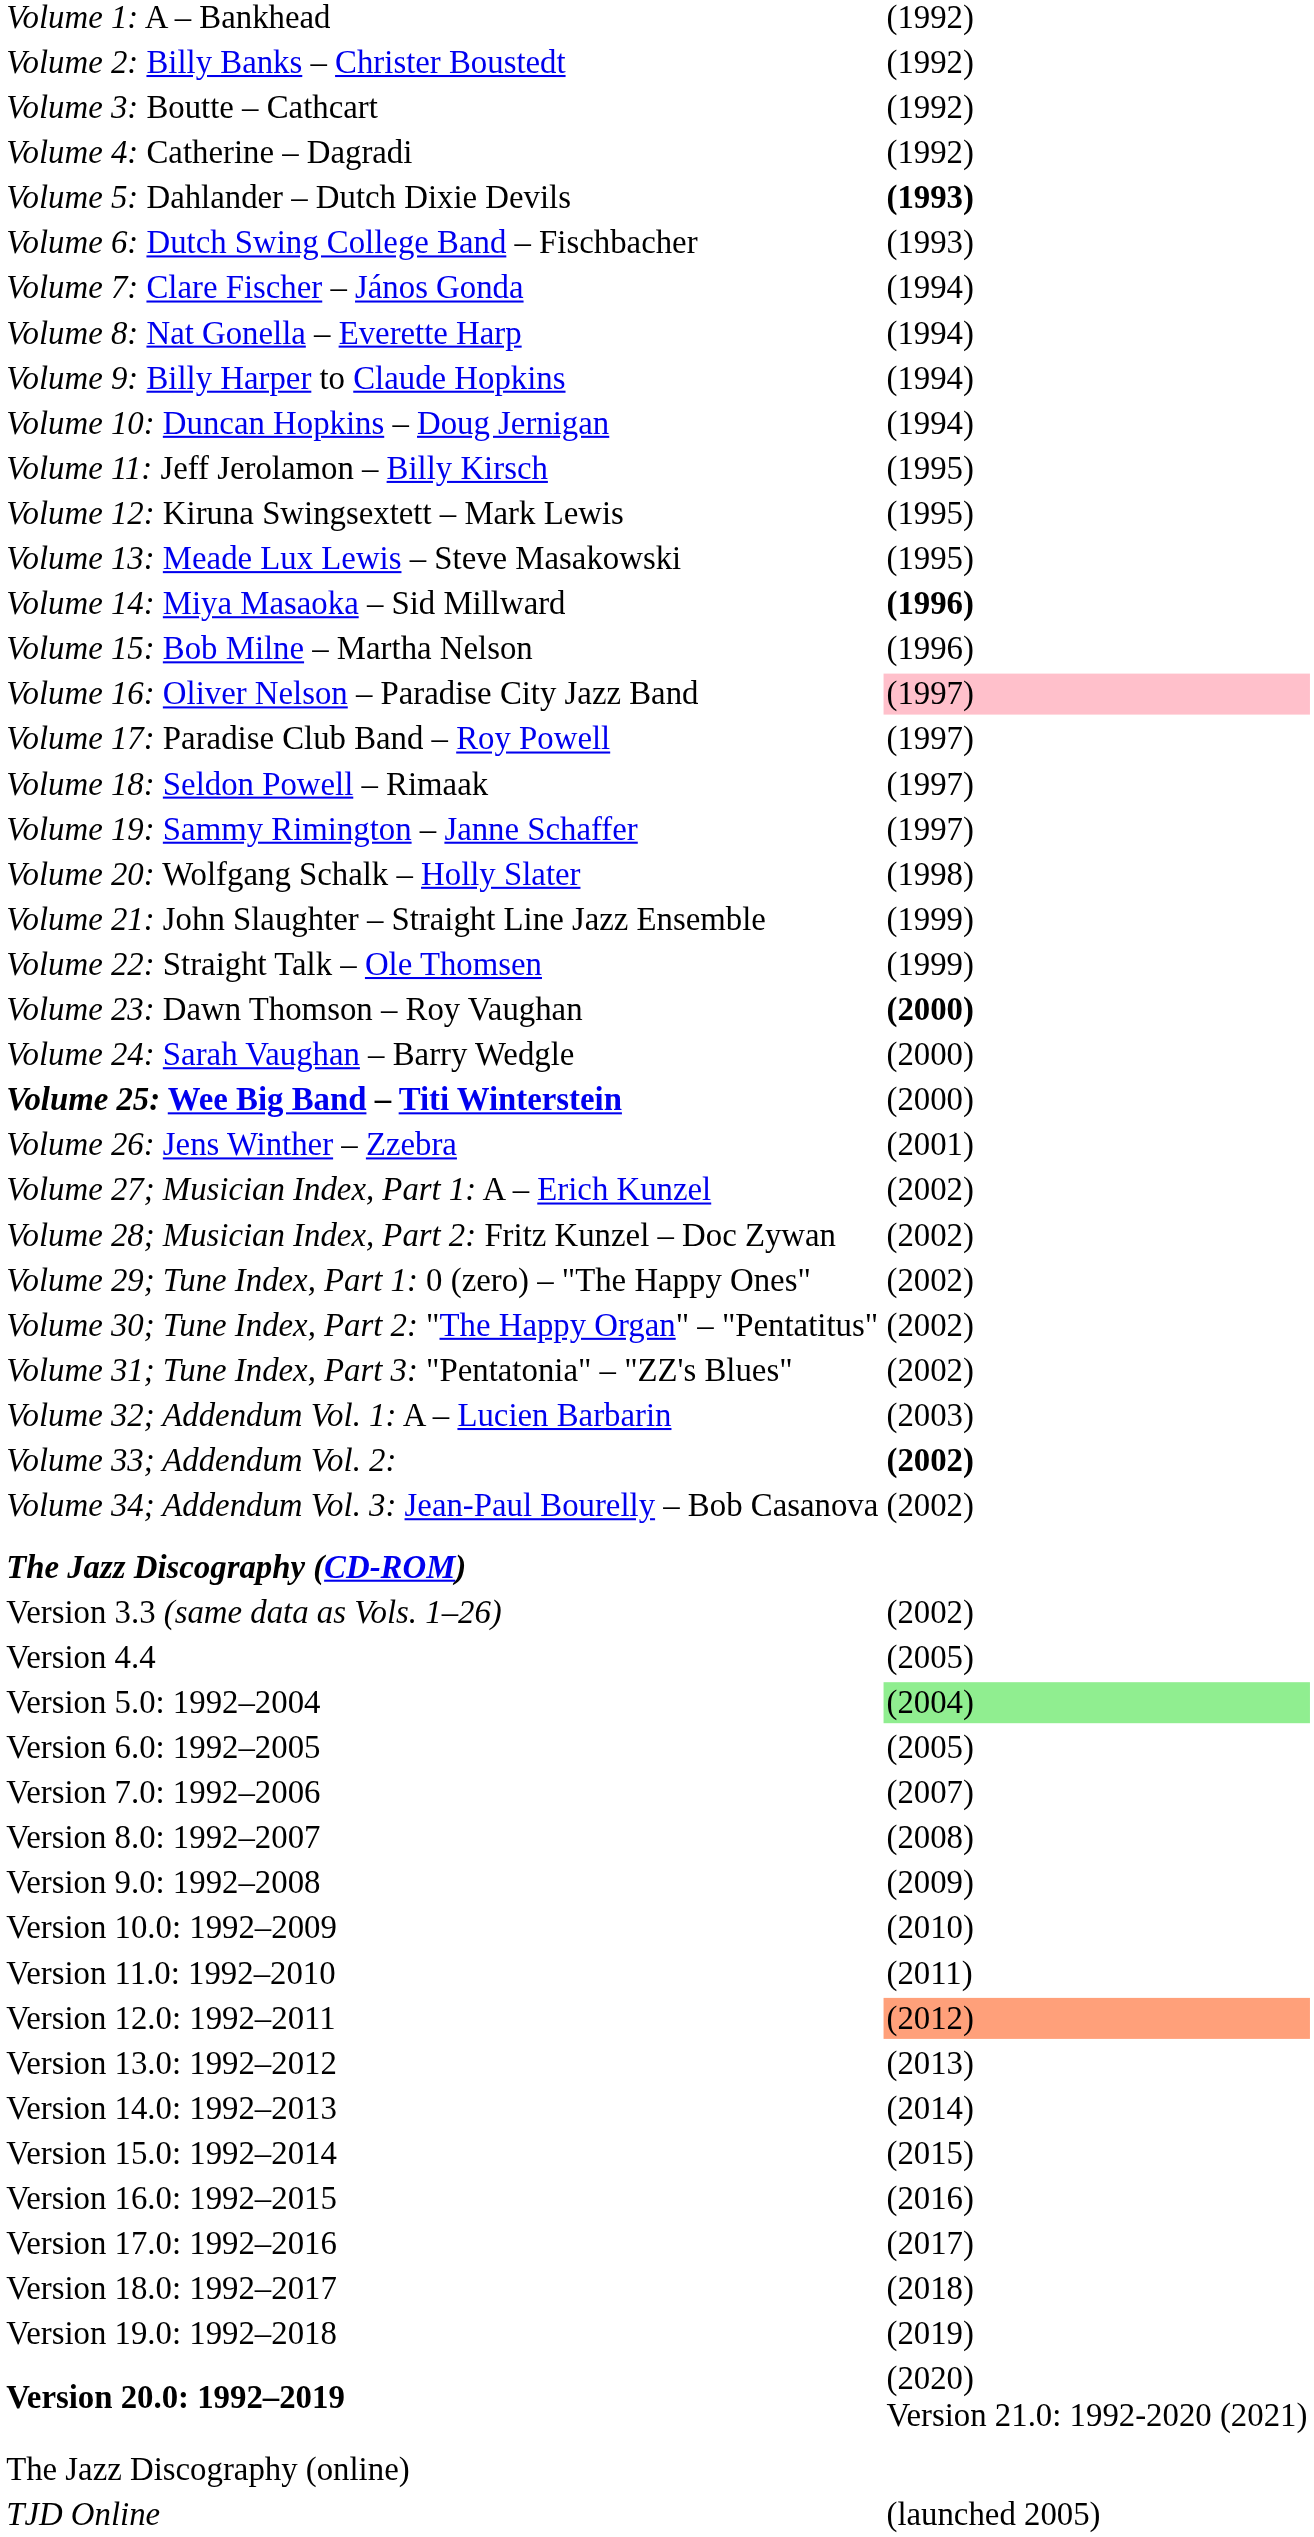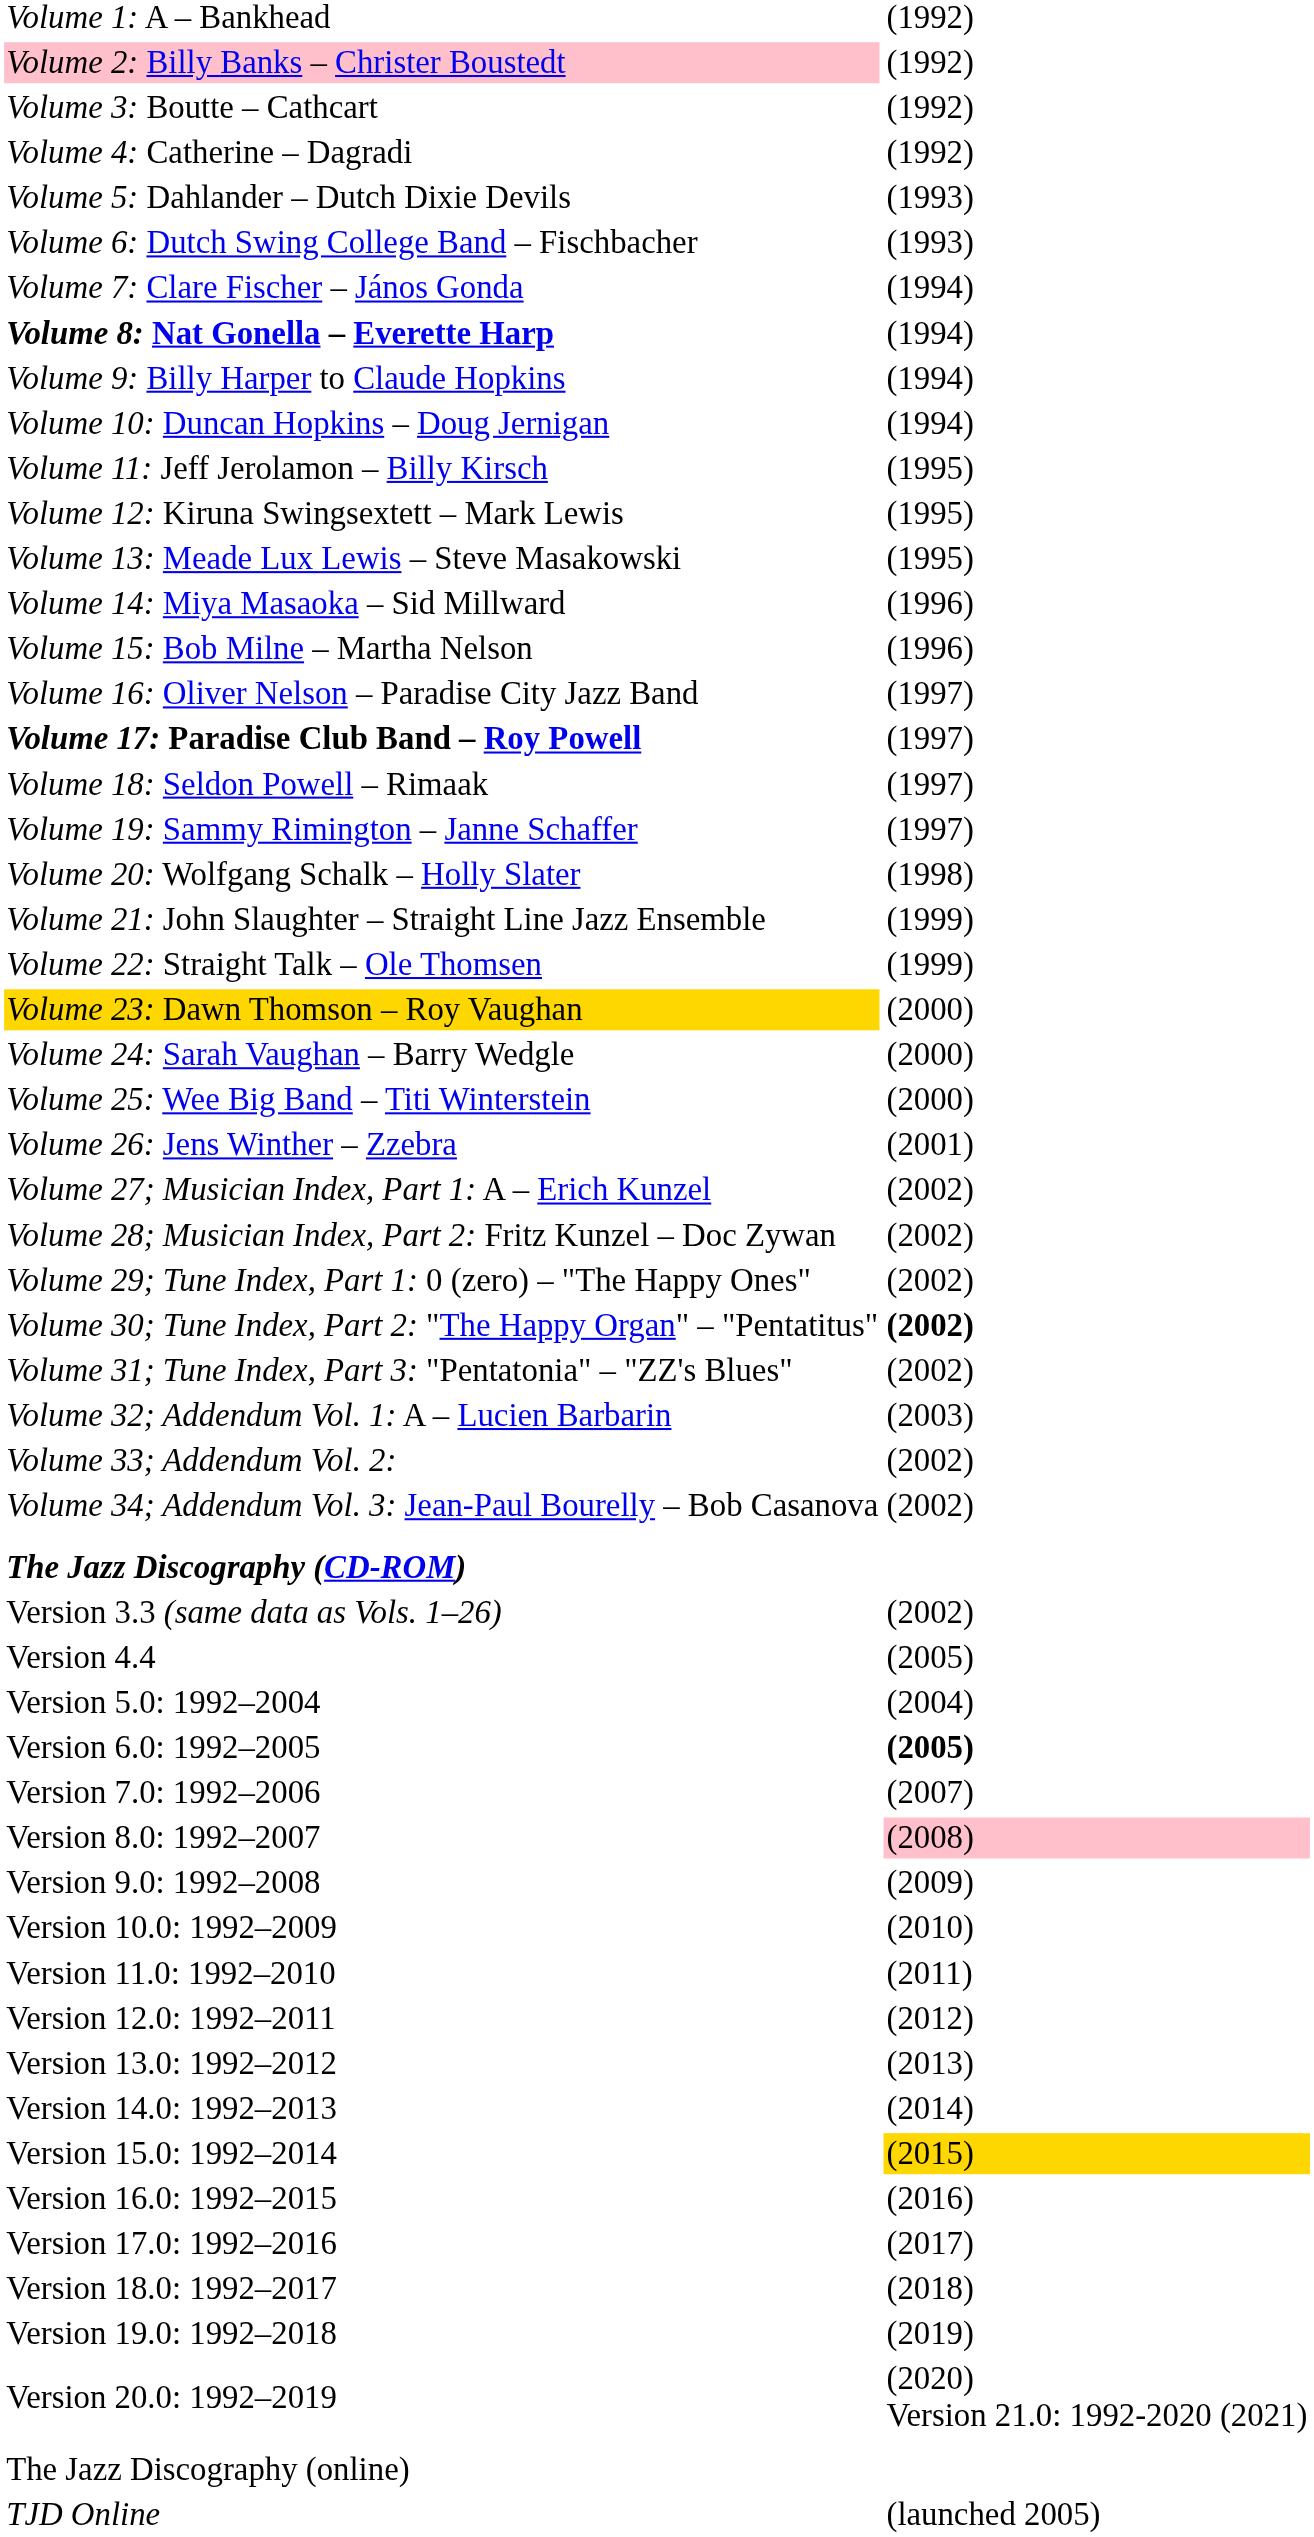(286, 62) no background -> (286, 62) pink background
(930, 197) bold -> (930, 197) normal
(264, 332) normal -> (280, 332) bold
(930, 603) bold -> (930, 603) normal
(930, 693) pink background -> (930, 693) no background
(308, 738) normal -> (324, 738) bold
(294, 1009) no background -> (294, 1009) gold background
(930, 1009) bold -> (930, 1009) normal
(314, 1099) bold -> (298, 1099) normal
(930, 1324) normal -> (930, 1324) bold
(930, 1460) bold -> (930, 1460) normal
(930, 1702) lightgreen background -> (930, 1702) no background
(930, 1747) normal -> (930, 1747) bold
(930, 1837) no background -> (930, 1837) pink background
(930, 2017) lightsalmon background -> (930, 2017) no background
(930, 2153) no background -> (930, 2153) gold background
(175, 2397) bold -> (172, 2397) normal
